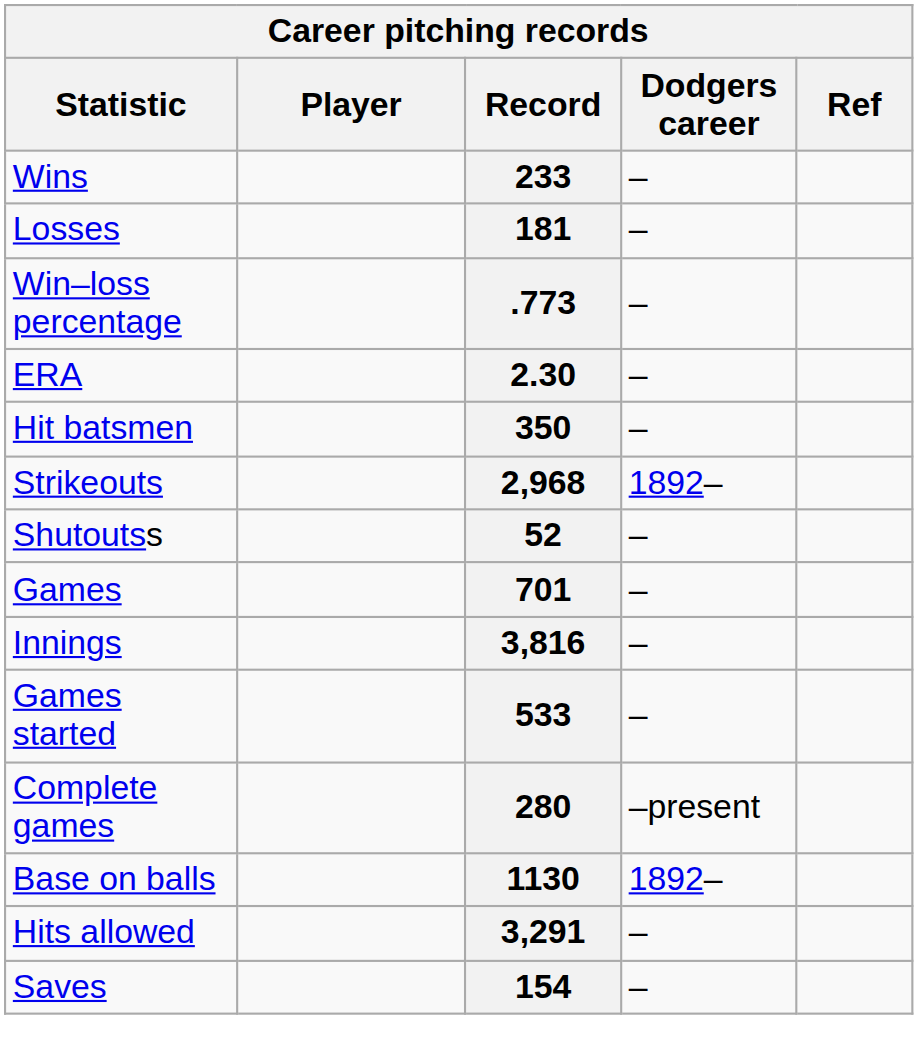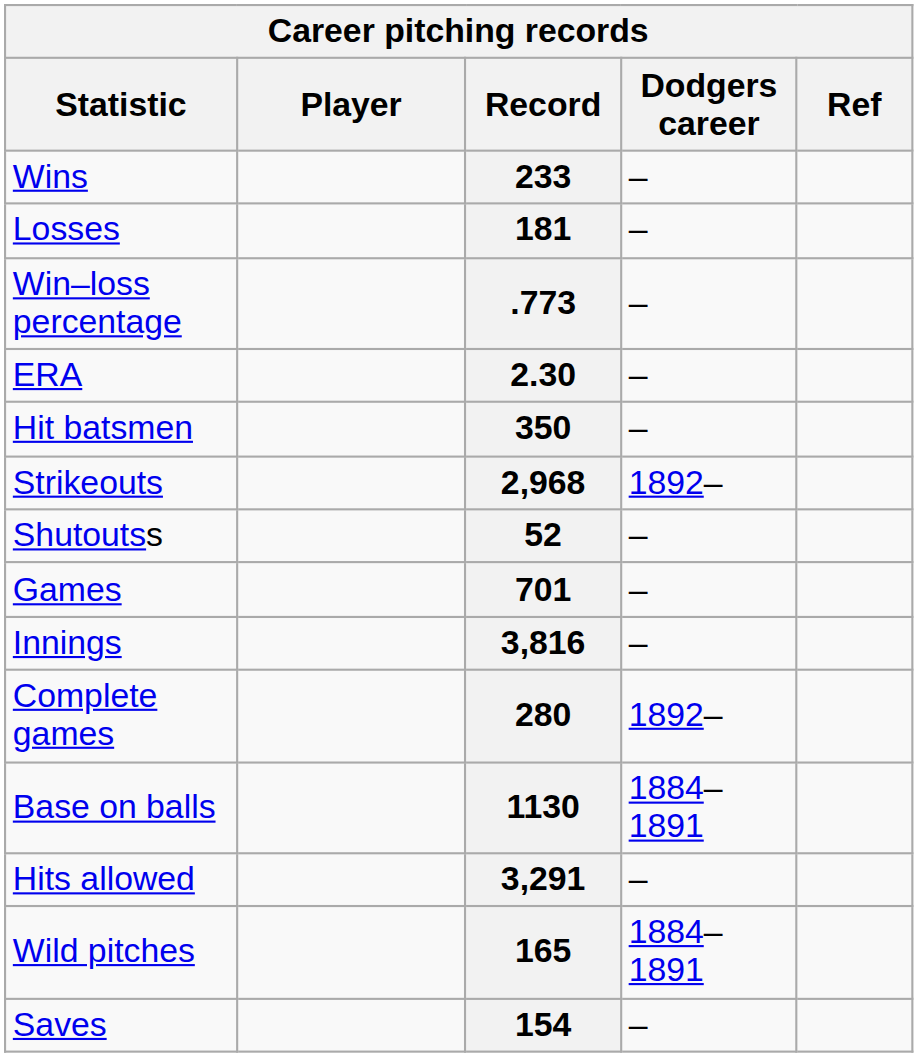- row: (543, 715)
(694, 806) –present -> (676, 715) 1892–
(676, 879) 1892– -> (676, 806) 1884–1891
+ row: (543, 951)
